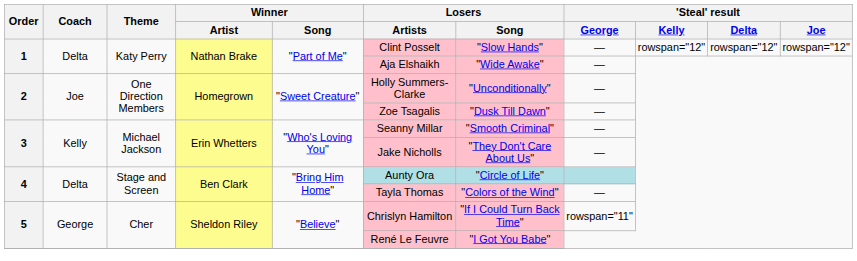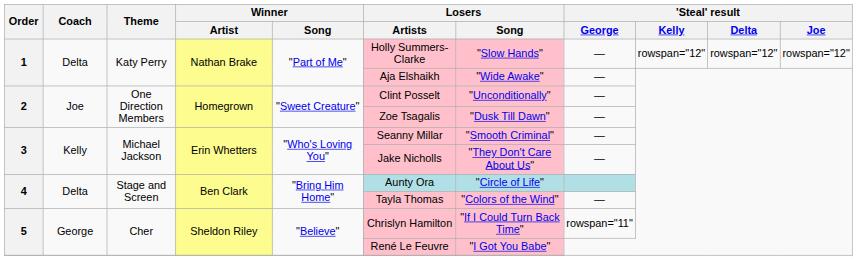(410, 47) Clint Posselt -> (410, 53) Holly Summers-Clarke
(410, 88) Holly Summers-Clarke -> (410, 96) Clint Posselt
